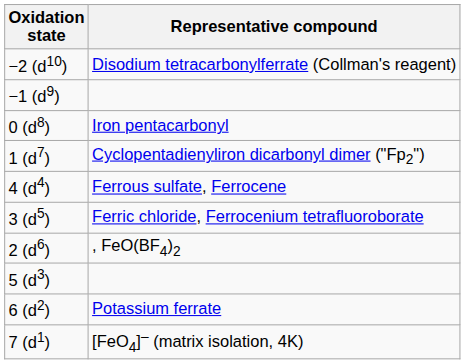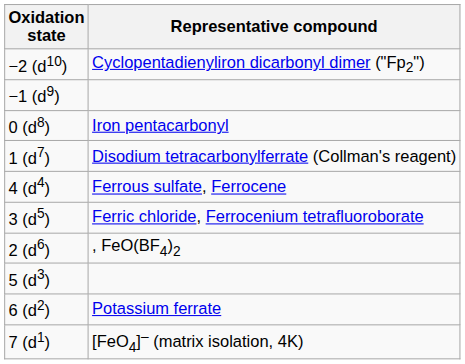(274, 64) Disodium tetracarbonylferrate (Collman's reagent) -> (258, 64) Cyclopentadienyliron dicarbonyl dimer ("Fp2")
(258, 156) Cyclopentadienyliron dicarbonyl dimer ("Fp2") -> (274, 156) Disodium tetracarbonylferrate (Collman's reagent)
